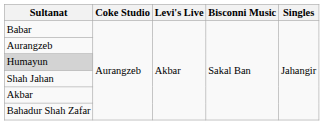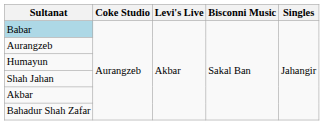(19, 29) no background -> (19, 29) lightblue background
(27, 62) lightgrey background -> (27, 62) no background
